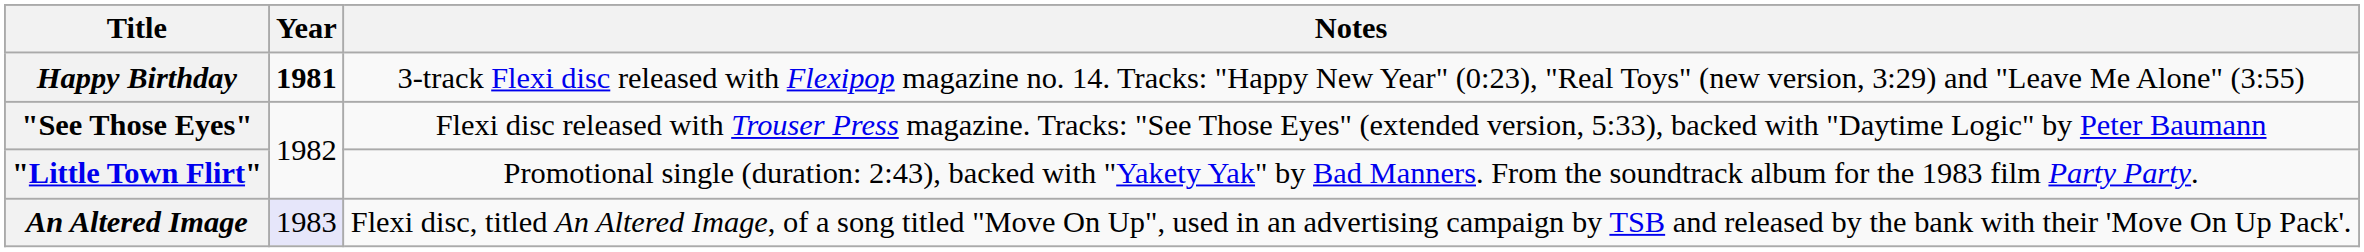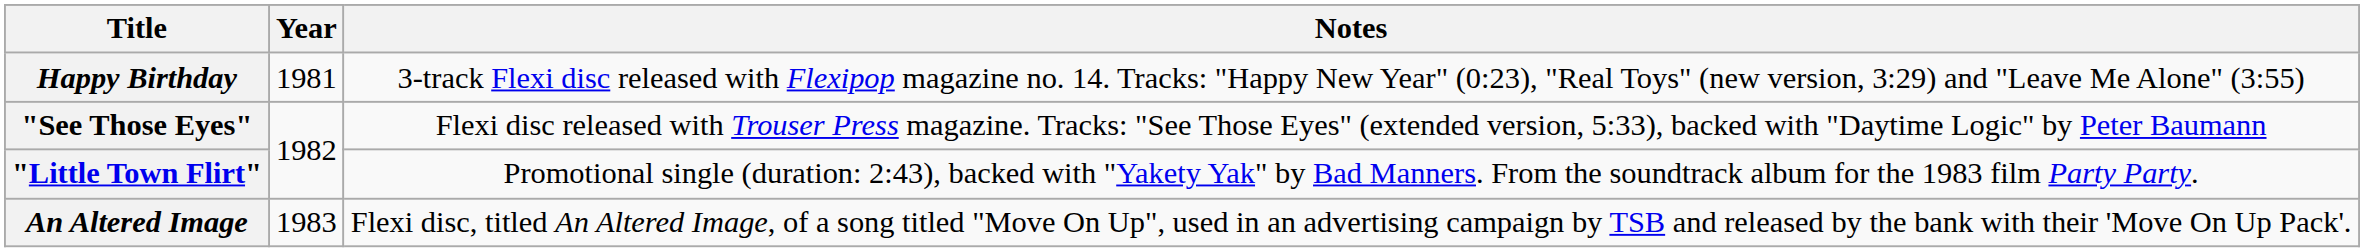(306, 76) bold -> (306, 76) normal
(306, 221) lavender background -> (306, 221) no background
